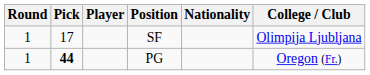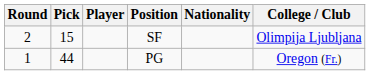(27, 37) 1 -> (27, 37) 2
(67, 37) 17 -> (67, 37) 15
(67, 59) bold -> (67, 59) normal
